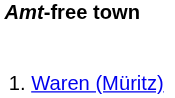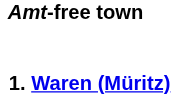(72, 84) normal -> (76, 84) bold
